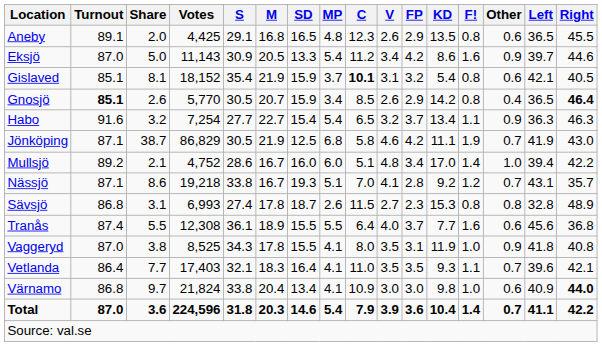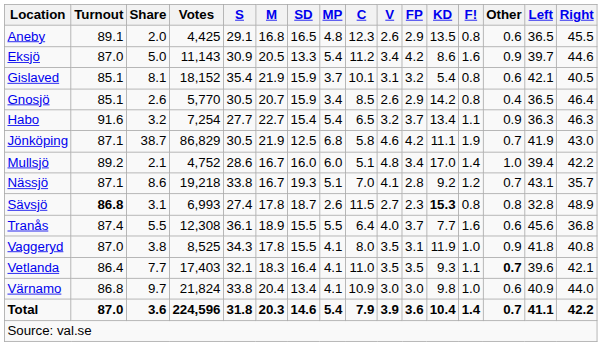(361, 78) bold -> (361, 78) normal
(110, 99) bold -> (110, 99) normal
(581, 99) bold -> (581, 99) normal
(110, 204) normal -> (110, 204) bold
(443, 204) normal -> (443, 204) bold
(512, 267) normal -> (512, 267) bold
(581, 288) bold -> (581, 288) normal
